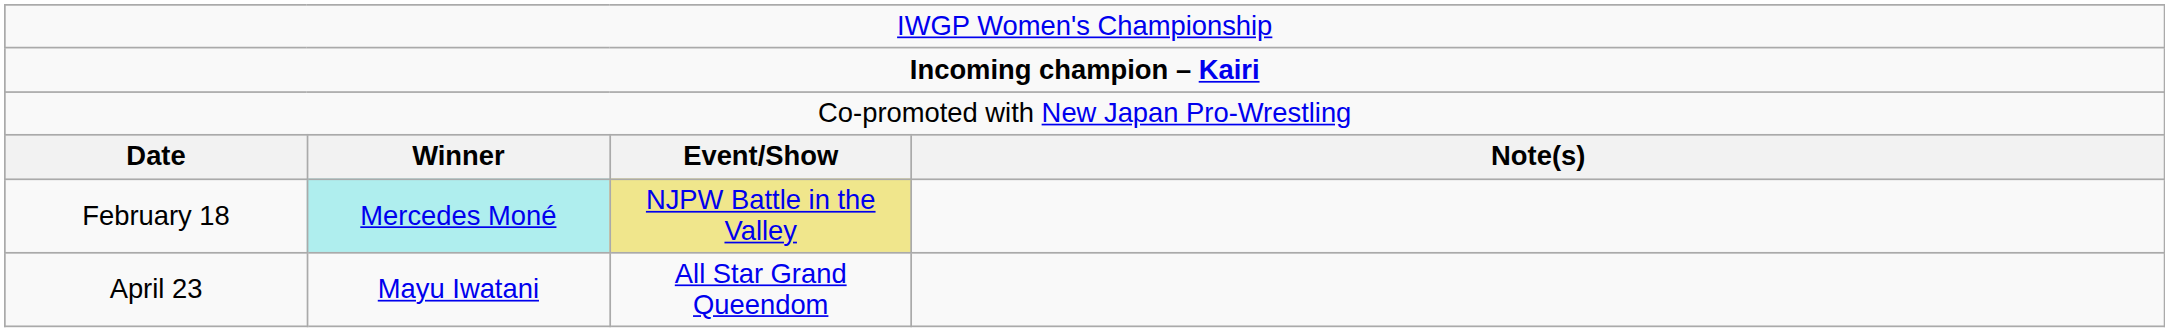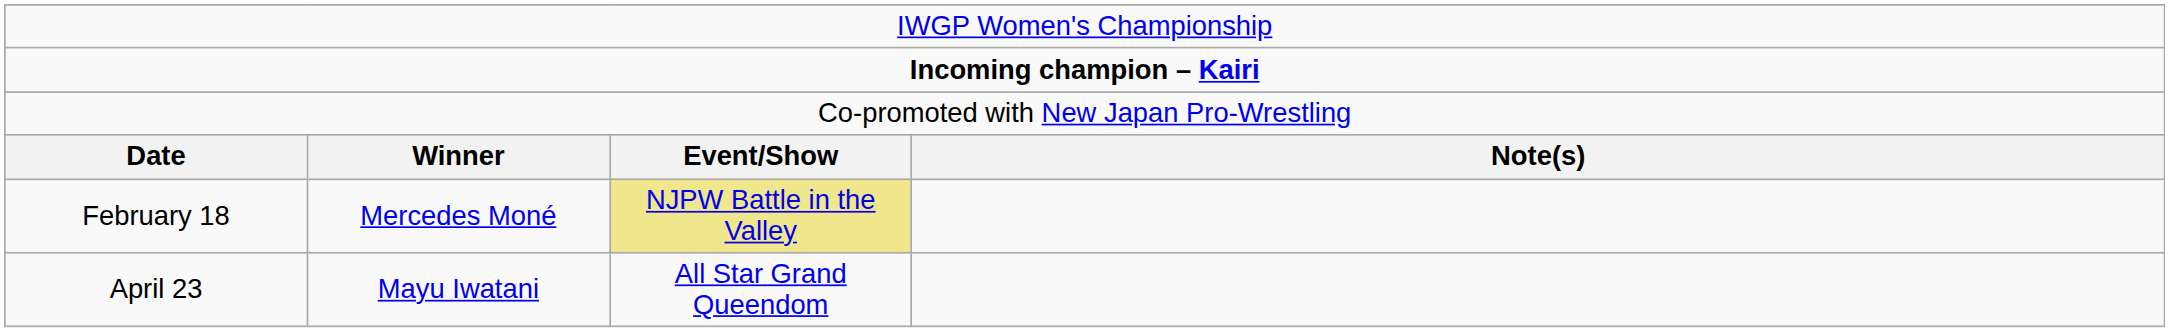(458, 215) paleturquoise background -> (458, 215) no background
